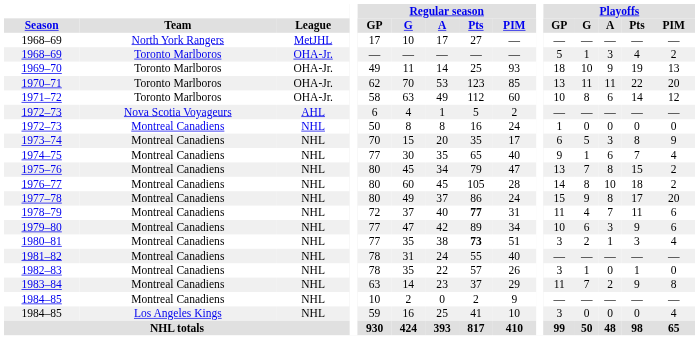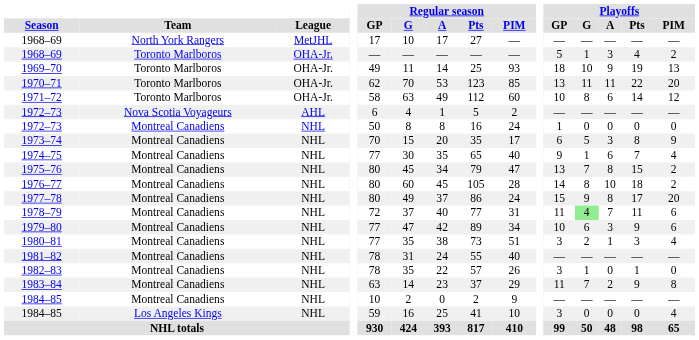(476, 212) bold -> (476, 212) normal
(587, 212) no background -> (587, 212) lightgreen background
(476, 241) bold -> (476, 241) normal
